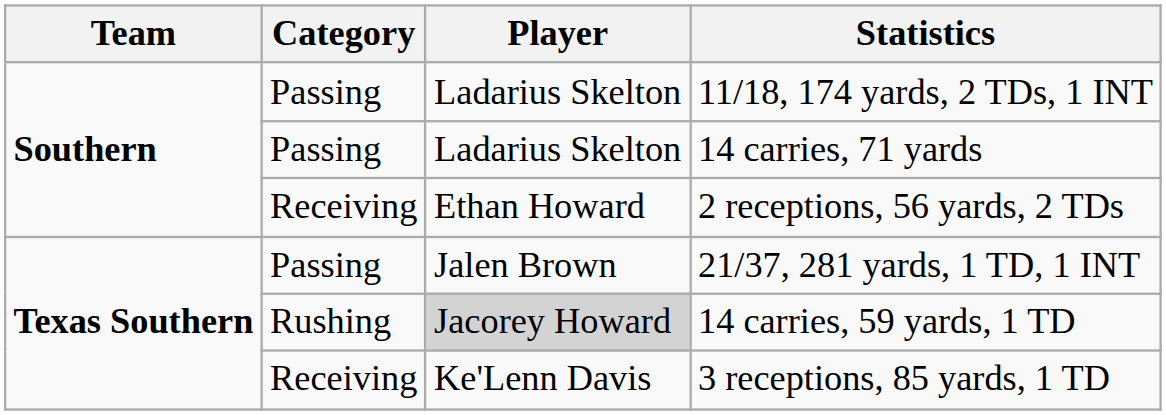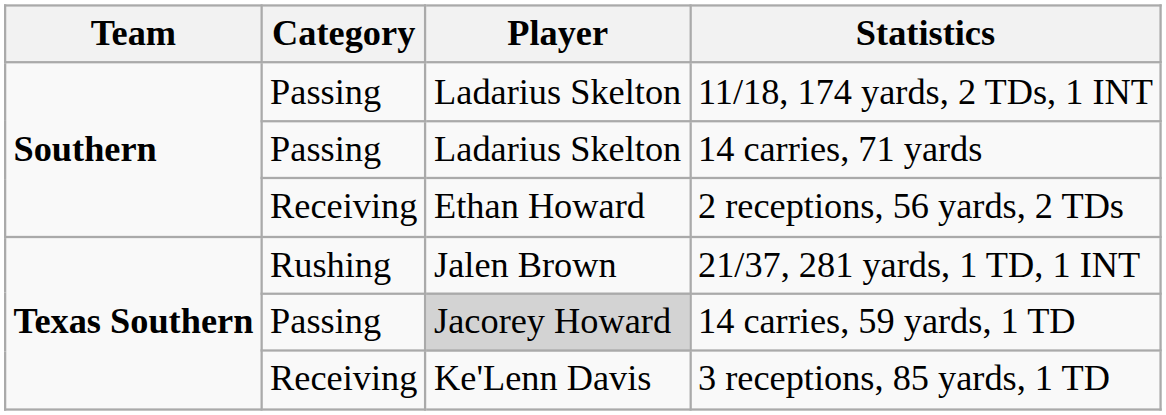(326, 264) Passing -> (331, 264) Rushing
(331, 321) Rushing -> (326, 321) Passing
